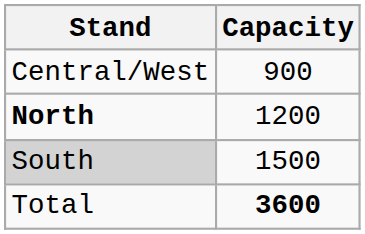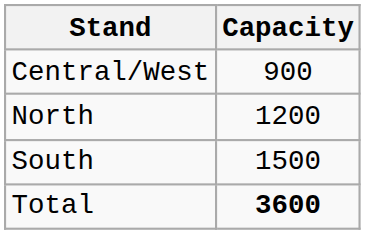(53, 117) bold -> (53, 117) normal
(53, 162) lightgrey background -> (53, 162) no background
